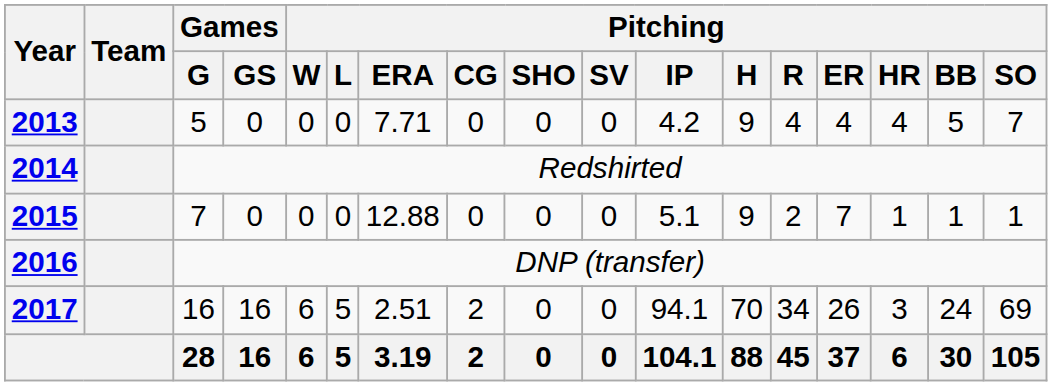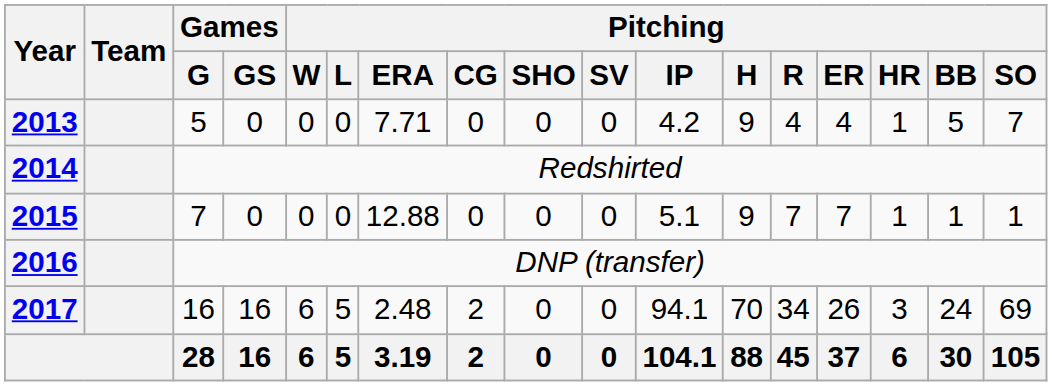(899, 121) 4 -> (899, 121) 1
(793, 215) 2 -> (793, 215) 7
(403, 309) 2.51 -> (403, 309) 2.48
